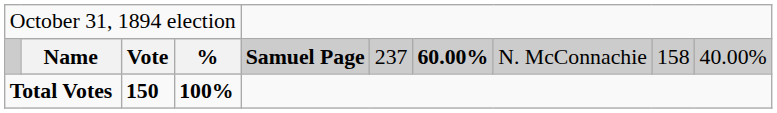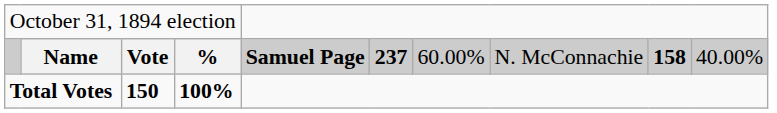(391, 56) normal -> (391, 56) bold
(453, 56) bold -> (451, 56) normal
(673, 56) normal -> (670, 56) bold
